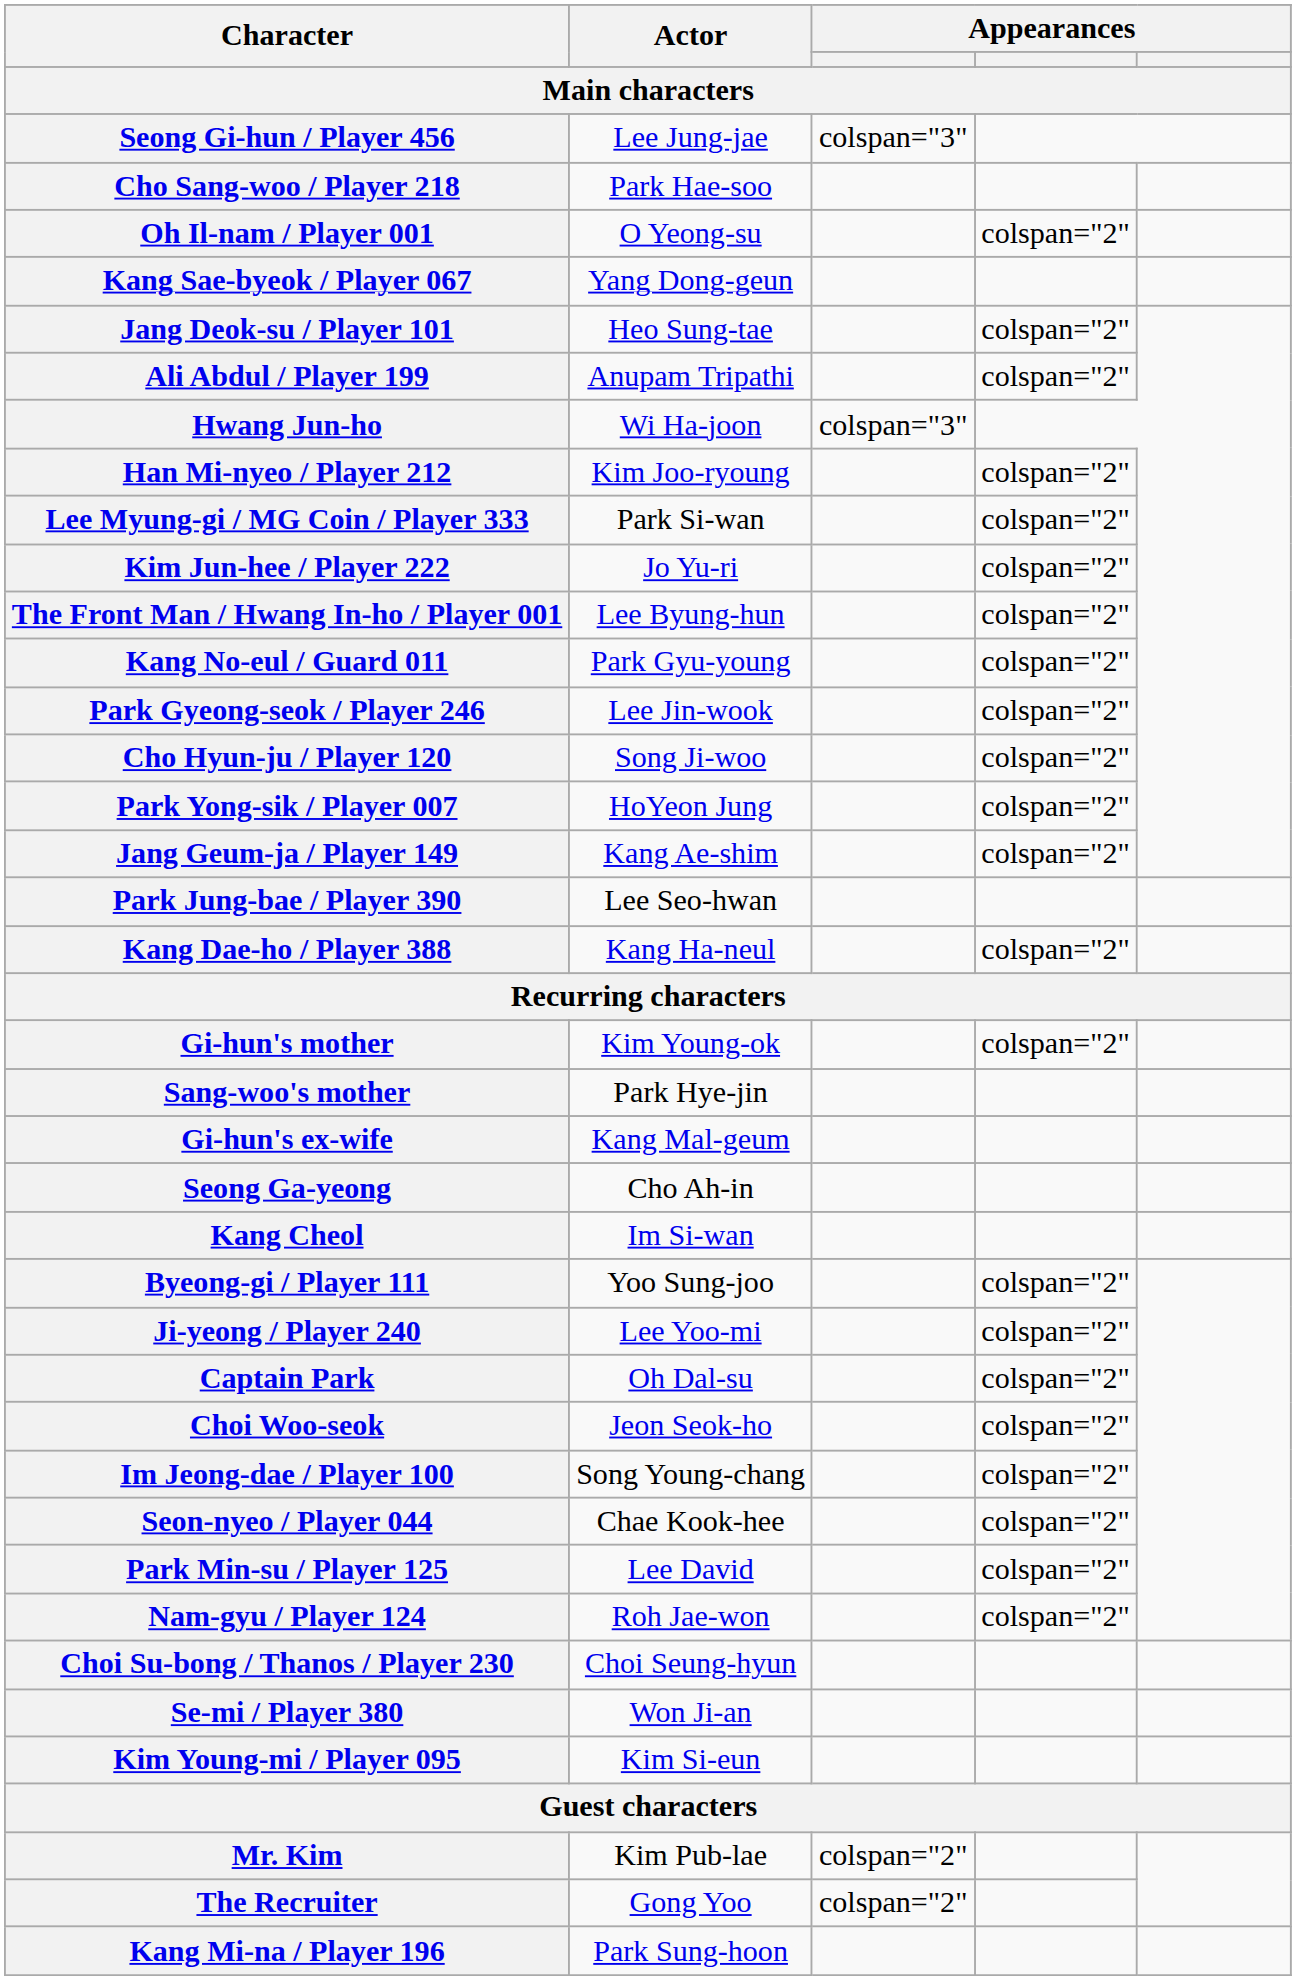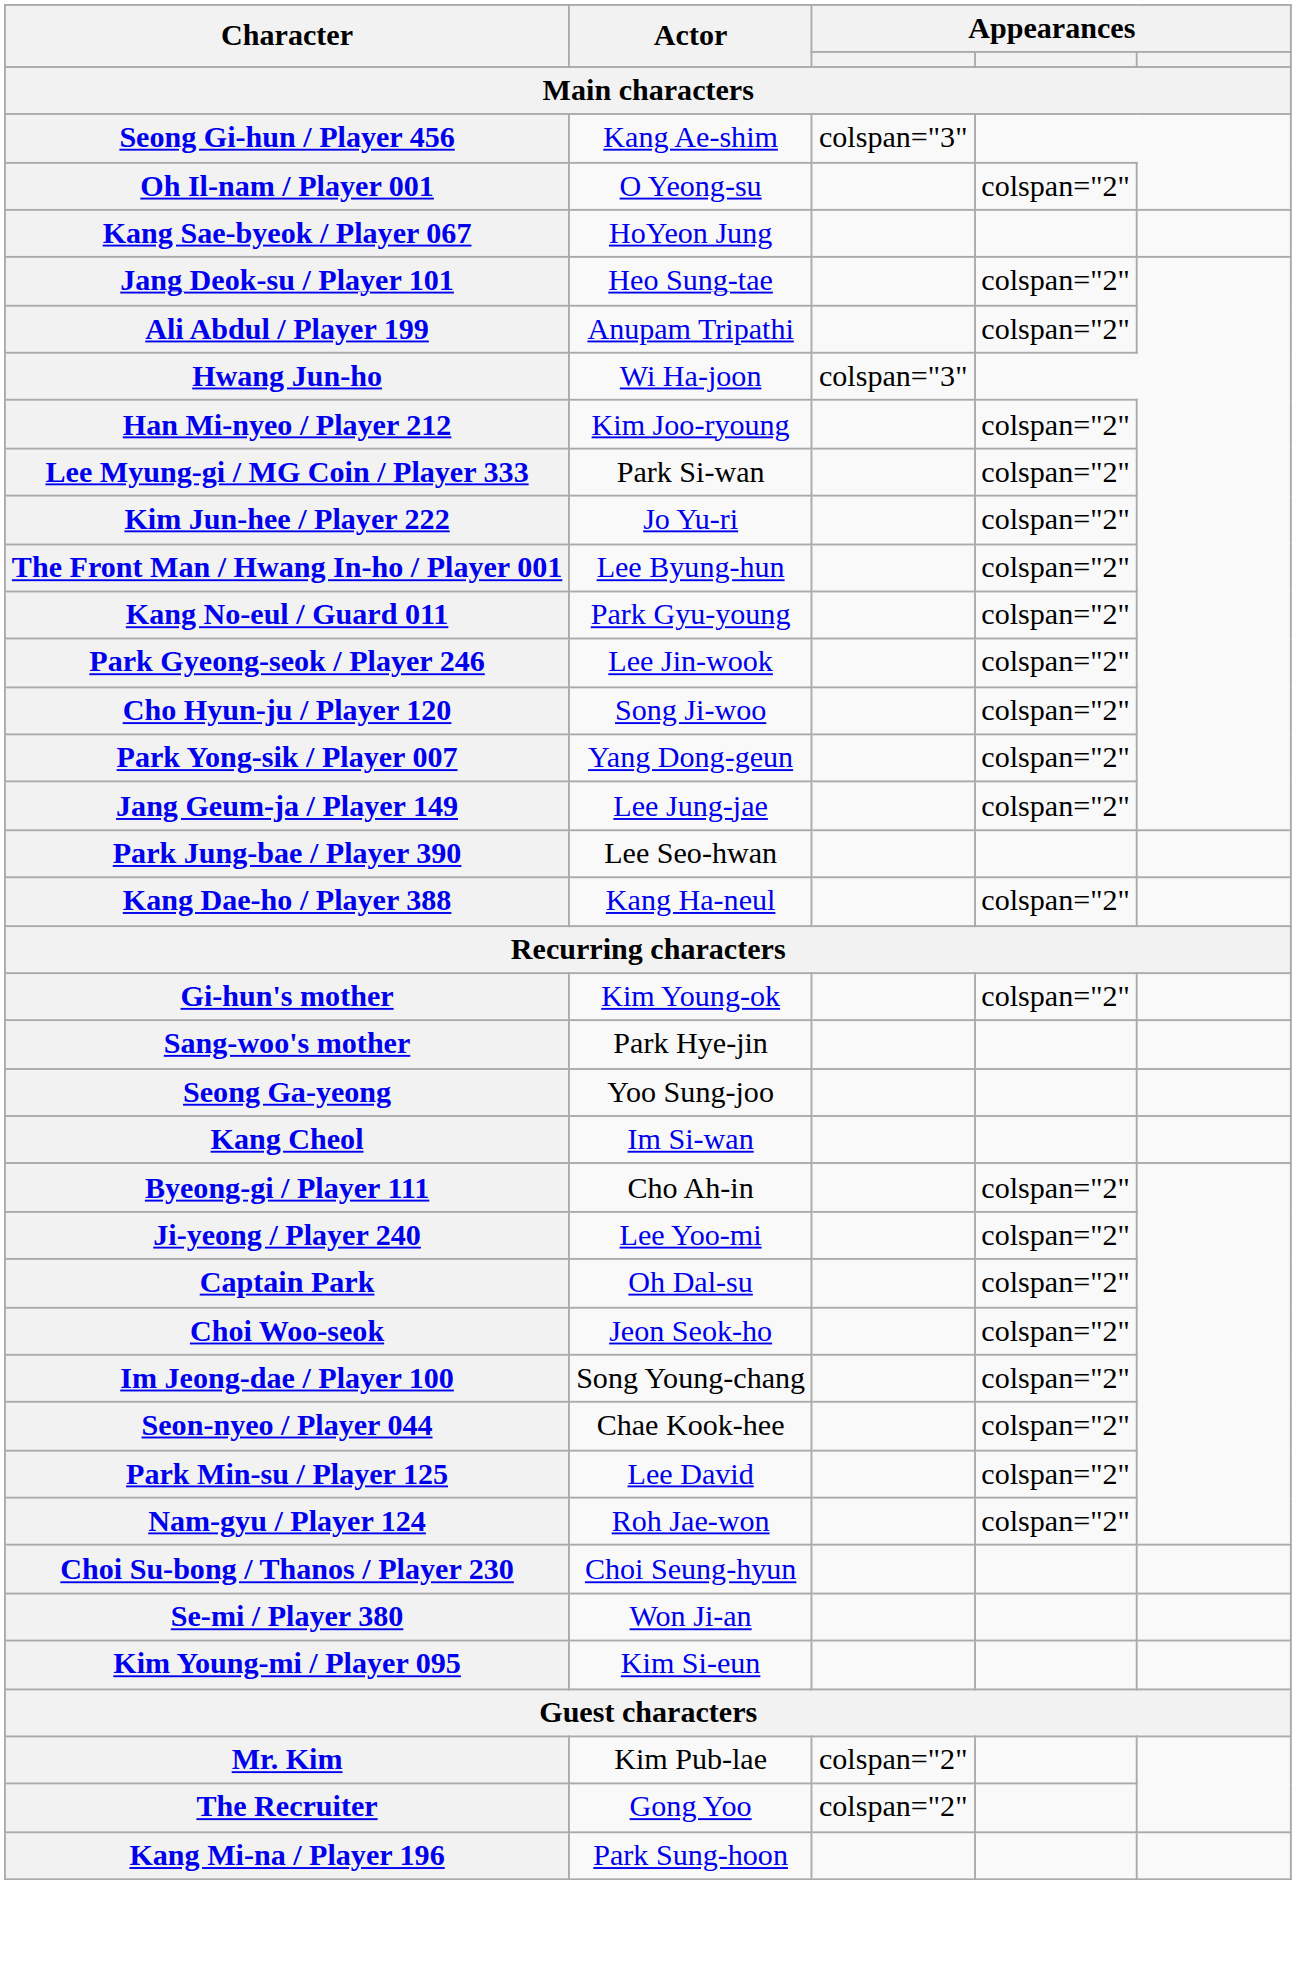(691, 137) Lee Jung-jae -> (691, 137) Kang Ae-shim
- row: (287, 185)
(691, 280) Yang Dong-geun -> (691, 233) HoYeon Jung
(691, 805) HoYeon Jung -> (691, 757) Yang Dong-geun
(691, 853) Kang Ae-shim -> (691, 805) Lee Jung-jae
- row: (287, 1139)
(691, 1187) Cho Ah-in -> (691, 1091) Yoo Sung-joo
(691, 1282) Yoo Sung-joo -> (691, 1187) Cho Ah-in
